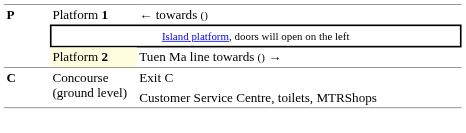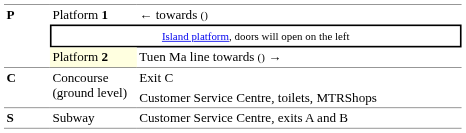+ row: (244, 118)
